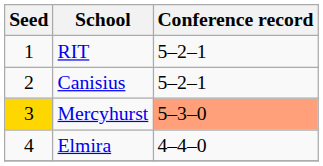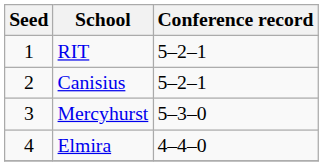(29, 113) gold background -> (29, 113) no background
(182, 113) lightsalmon background -> (182, 113) no background
